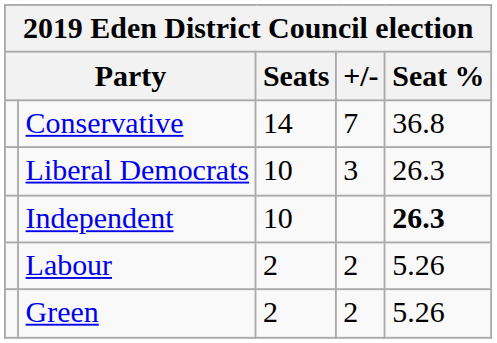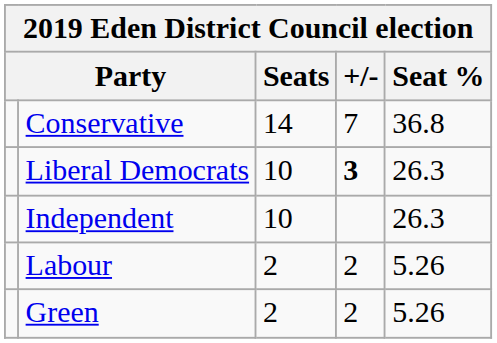(351, 170) normal -> (351, 170) bold
(418, 218) bold -> (418, 218) normal
